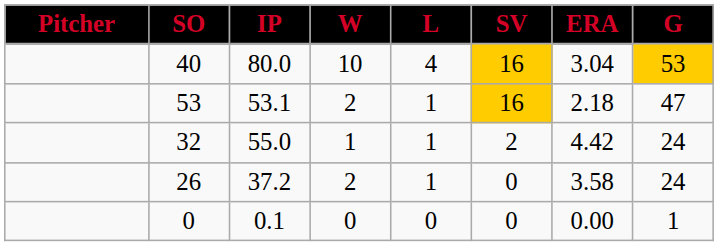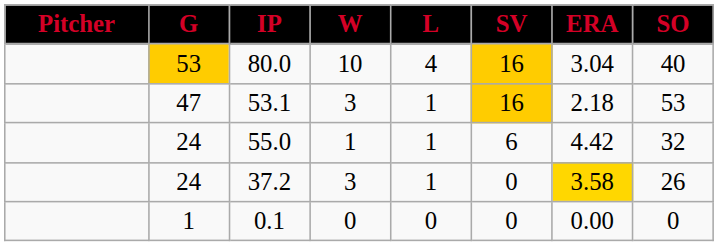columns swapped: (673, 24) <-> (189, 24)
(350, 102) 2 -> (350, 102) 3
(512, 142) 2 -> (512, 142) 6
(350, 181) 2 -> (350, 181) 3
(592, 181) no background -> (592, 181) gold background
